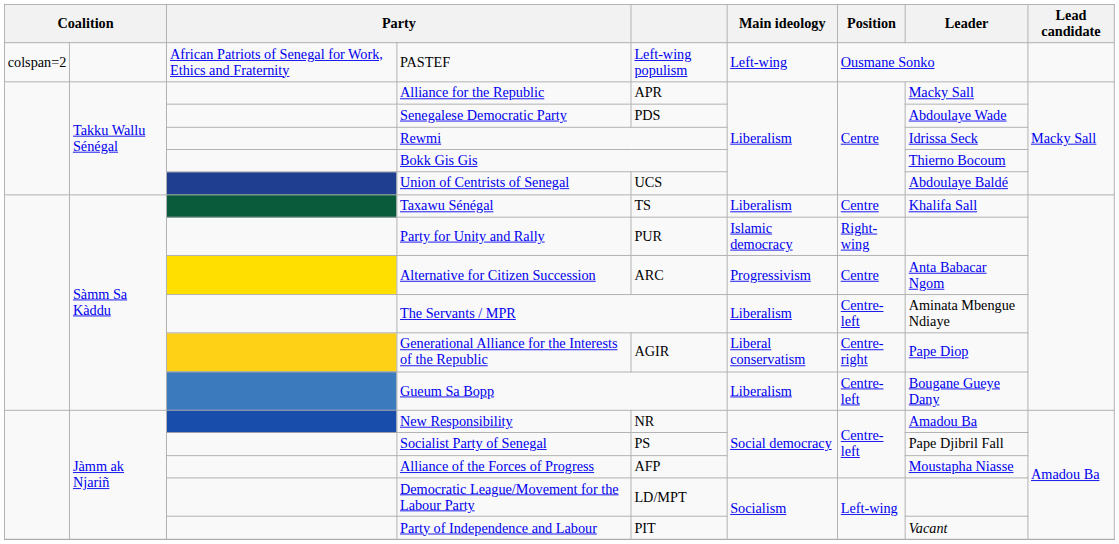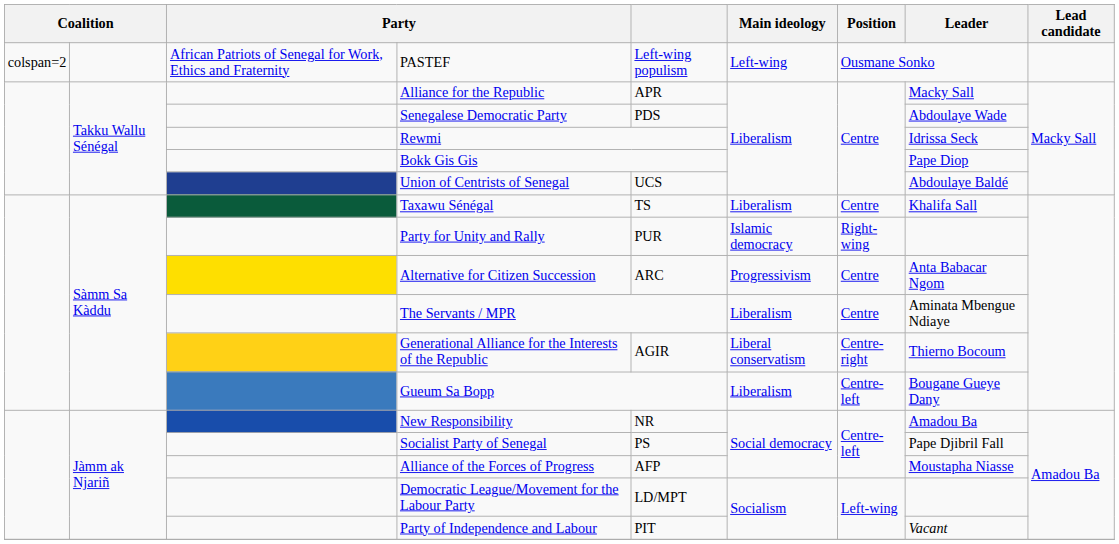(957, 160) Thierno Bocoum -> (939, 160) Pape Diop
(862, 313) Centre-left -> (860, 313) Centre
(939, 352) Pape Diop -> (957, 352) Thierno Bocoum
